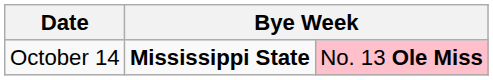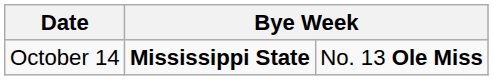(401, 58) pink background -> (401, 58) no background
